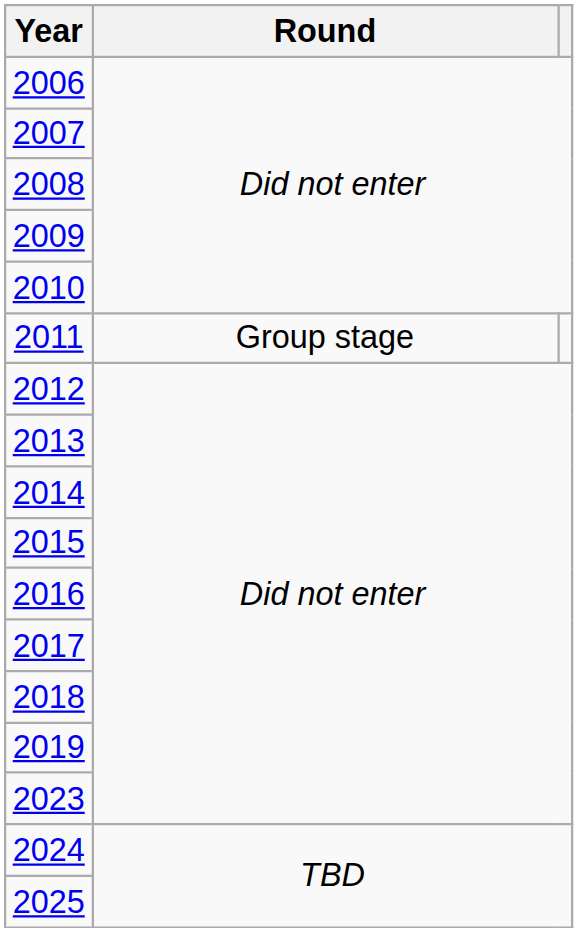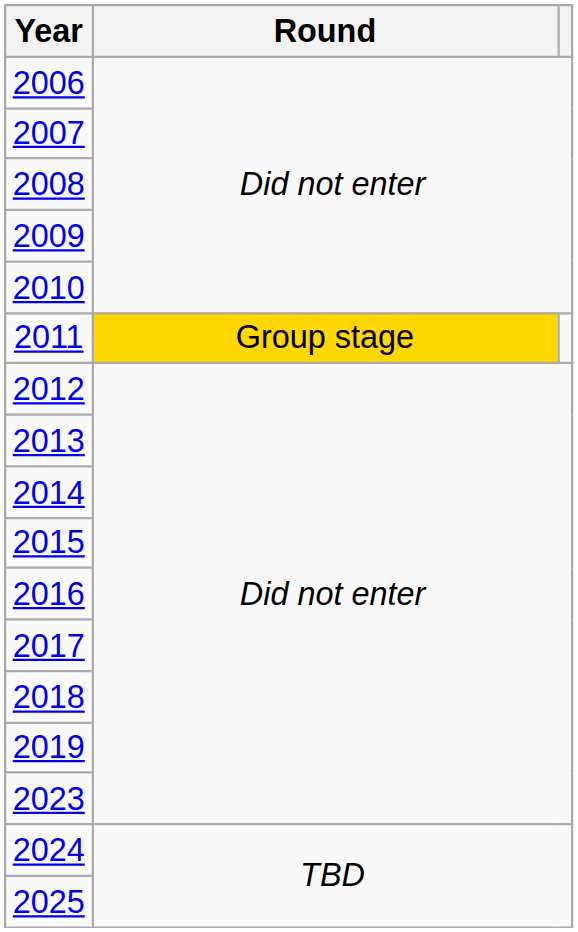(325, 338) no background -> (325, 338) gold background
